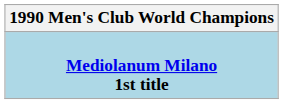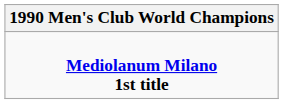(142, 74) lightblue background -> (142, 74) no background
